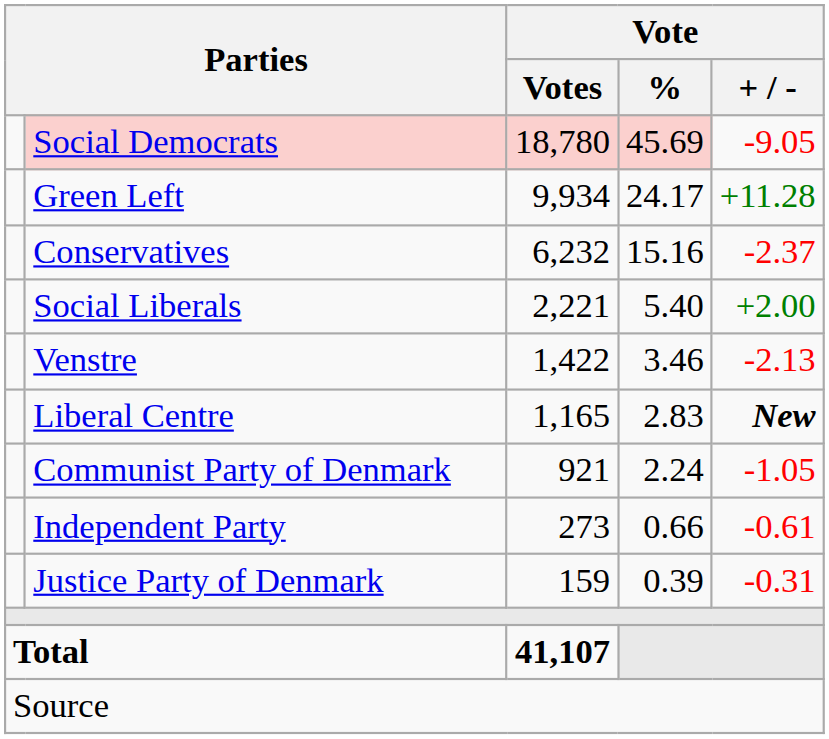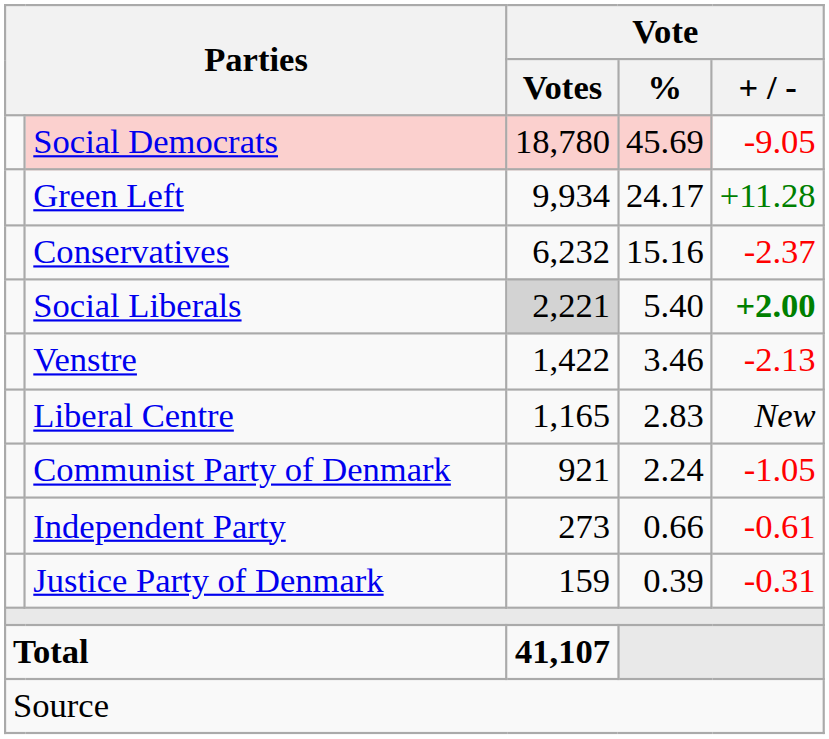(571, 305) no background -> (571, 305) lightgrey background
(776, 305) normal -> (776, 305) bold
(784, 415) bold -> (785, 415) normal
